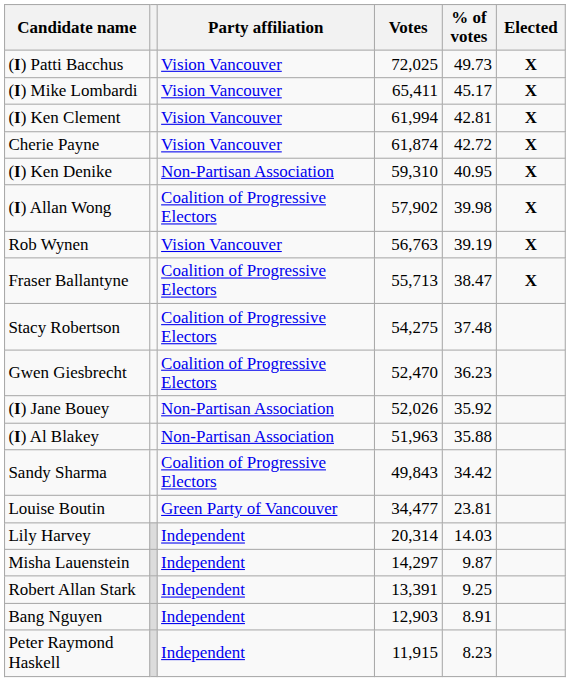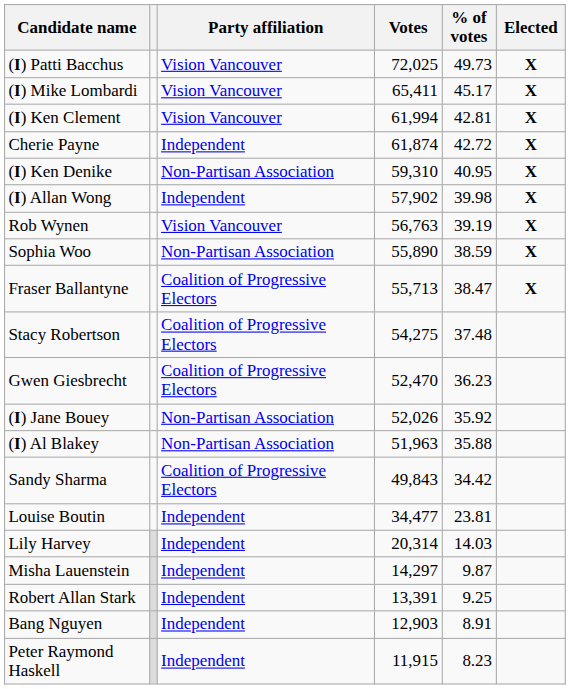(221, 144) Vision Vancouver -> (203, 144) Independent
(244, 207) Coalition of Progressive Electors -> (203, 198) Independent
+ row: (50, 252)
(249, 508) Green Party of Vancouver -> (203, 516) Independent
